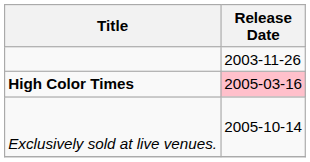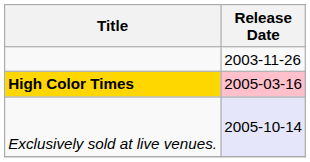(71, 84) no background -> (71, 84) gold background
(263, 126) no background -> (263, 126) lavender background
